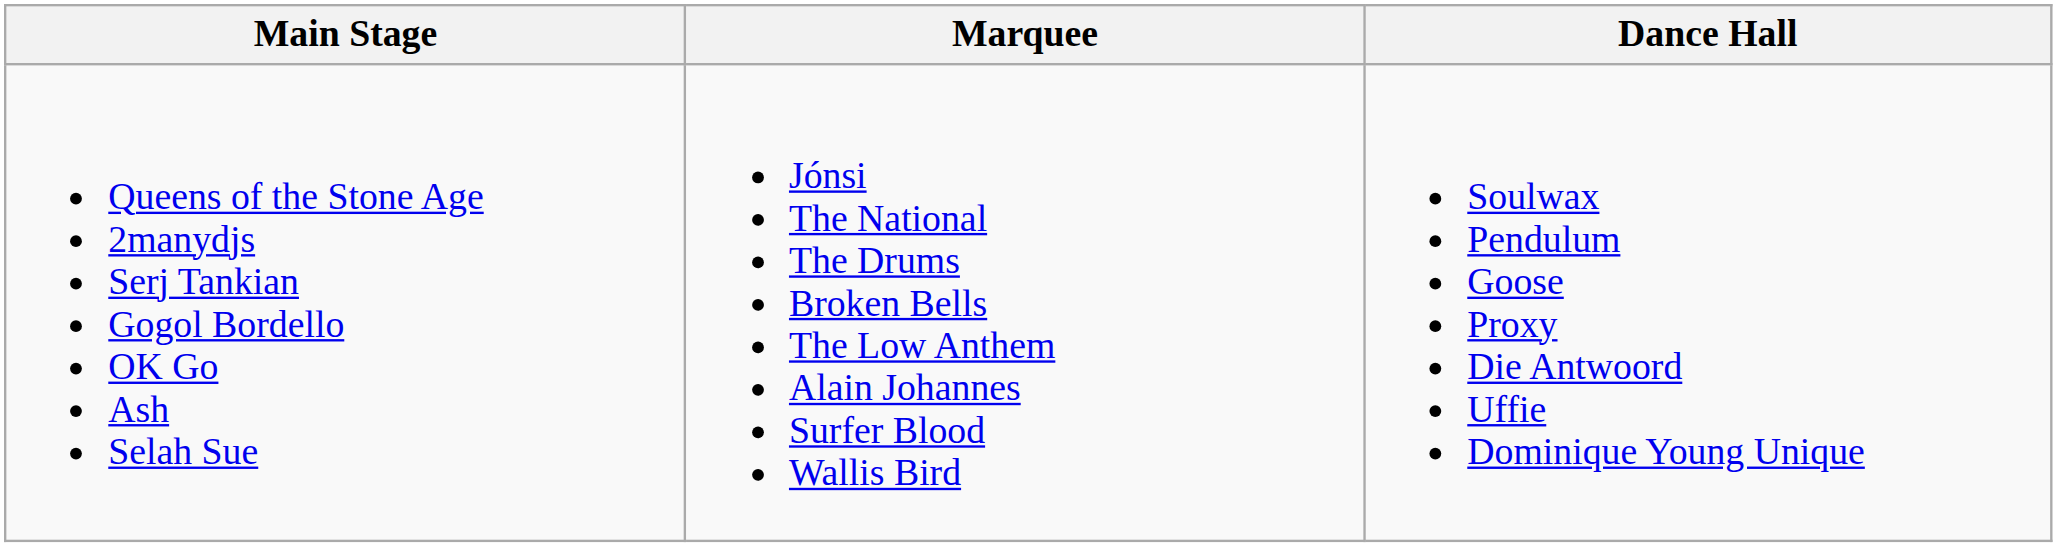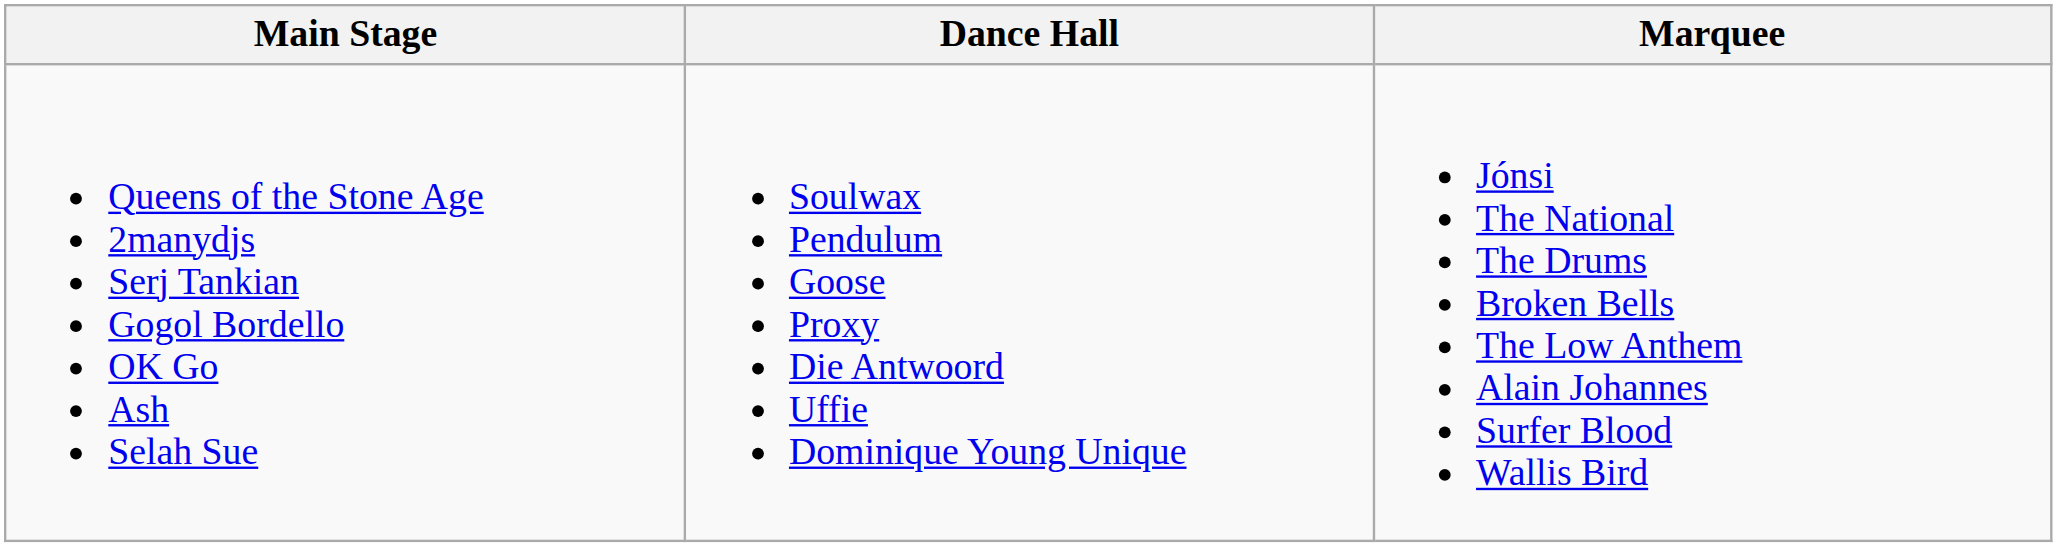columns swapped: (1025, 34) <-> (1708, 34)
